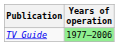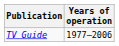(89, 35) lightgreen background -> (89, 35) no background
